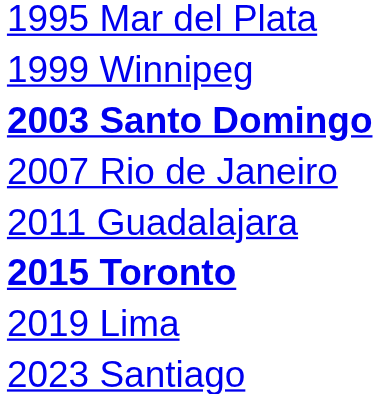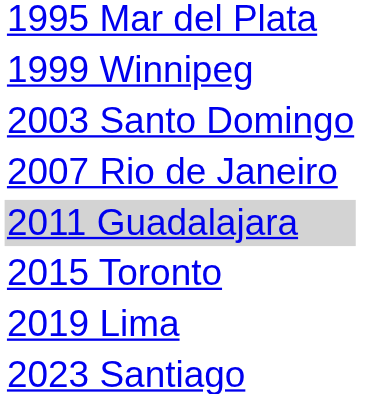(190, 120) bold -> (181, 120) normal
(152, 222) no background -> (152, 222) lightgrey background
(122, 273) bold -> (114, 273) normal
